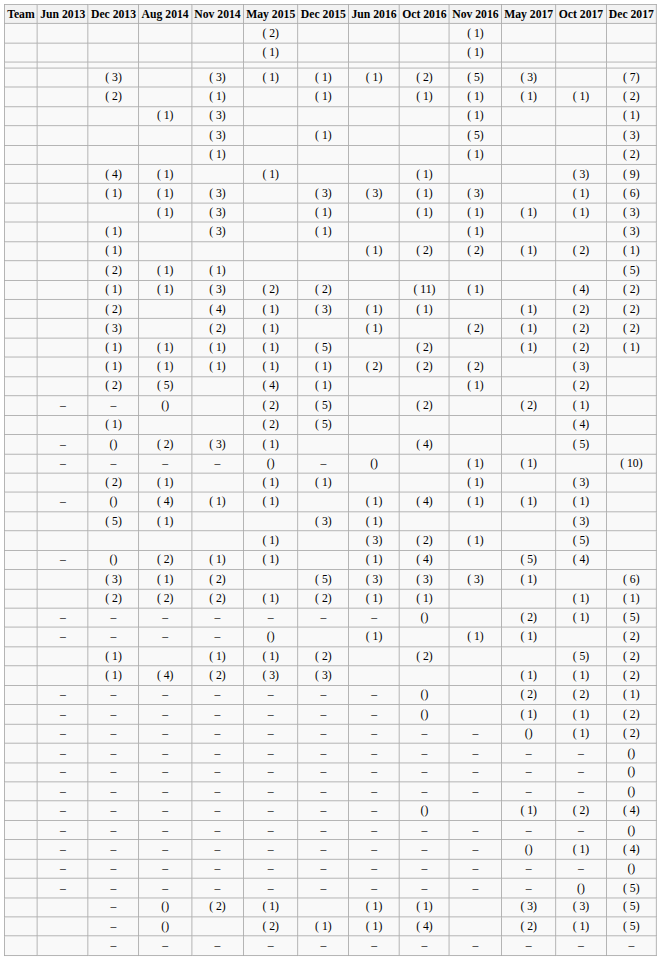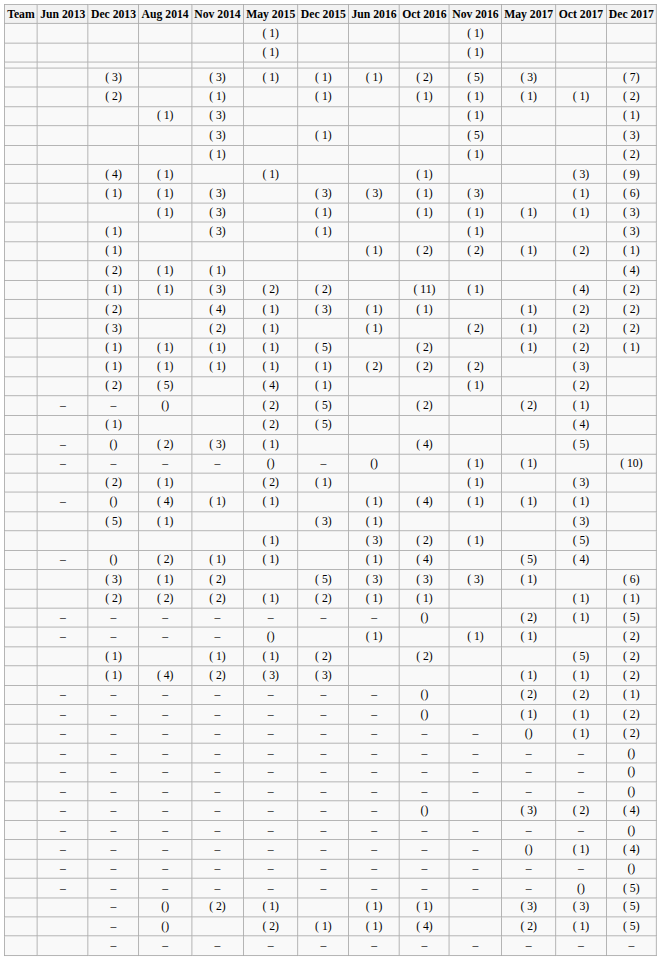(271, 33) ( 2) -> (271, 33) ( 1)
(631, 270) ( 5) -> (631, 270) ( 4)
(271, 482) ( 1) -> (271, 482) ( 2)
(529, 810) ( 1) -> (529, 810) ( 3)
